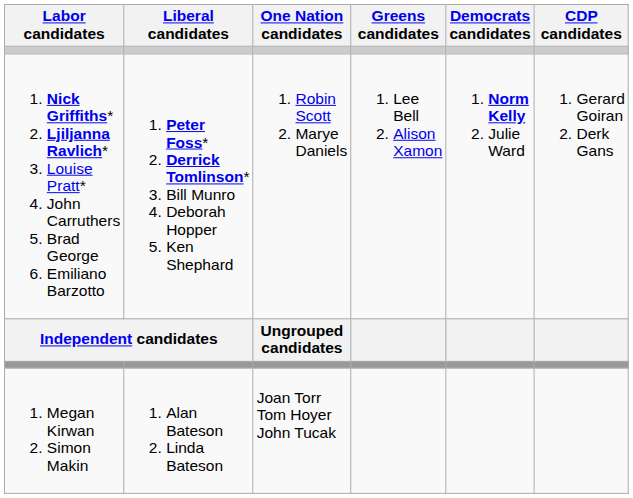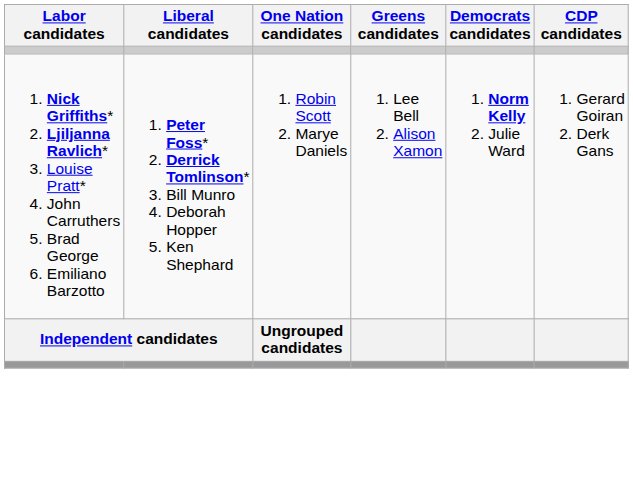- row: (64, 440)
